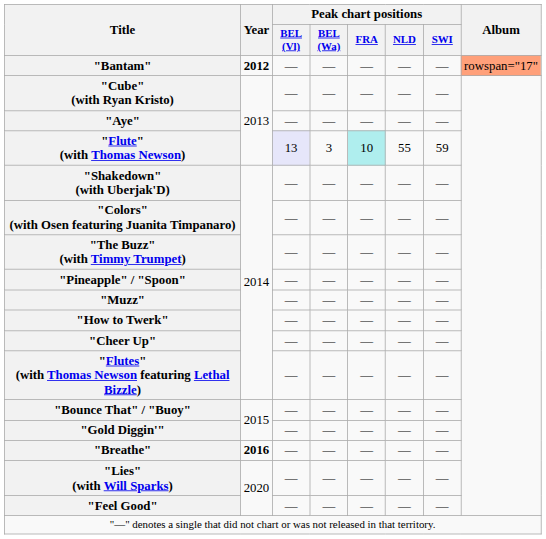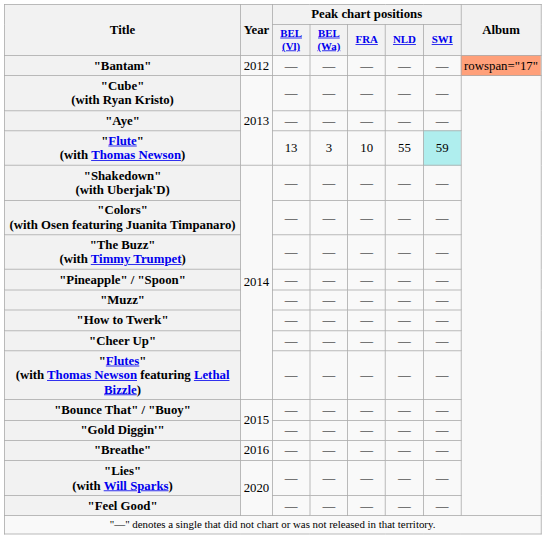(256, 65) bold -> (256, 65) normal
(291, 148) lavender background -> (291, 148) no background
(367, 148) paleturquoise background -> (367, 148) no background
(442, 148) no background -> (442, 148) paleturquoise background
(256, 450) bold -> (256, 450) normal
